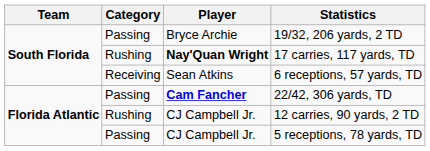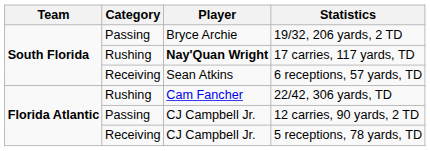(128, 95) Passing -> (128, 95) Rushing
(206, 95) bold -> (205, 95) normal
(128, 115) Rushing -> (128, 115) Passing
(128, 135) Passing -> (133, 135) Receiving
